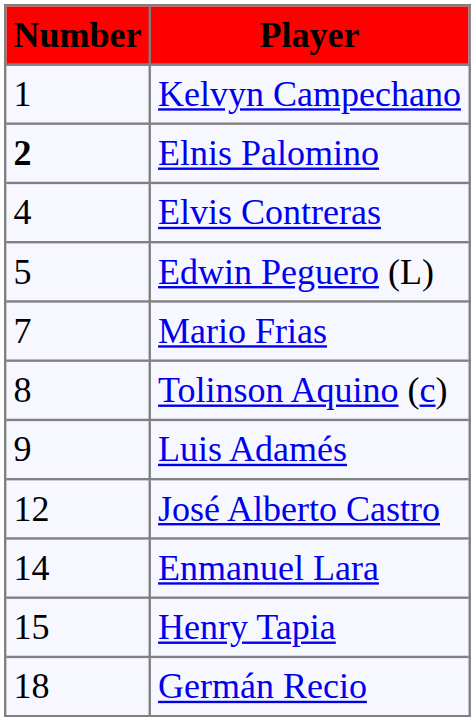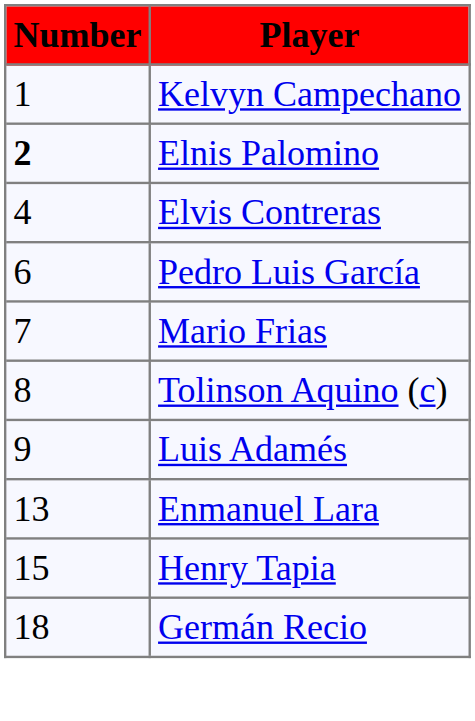- row: (296, 271)
+ row: (289, 271)
- row: (299, 508)
(31, 567) 14 -> (31, 508) 13
